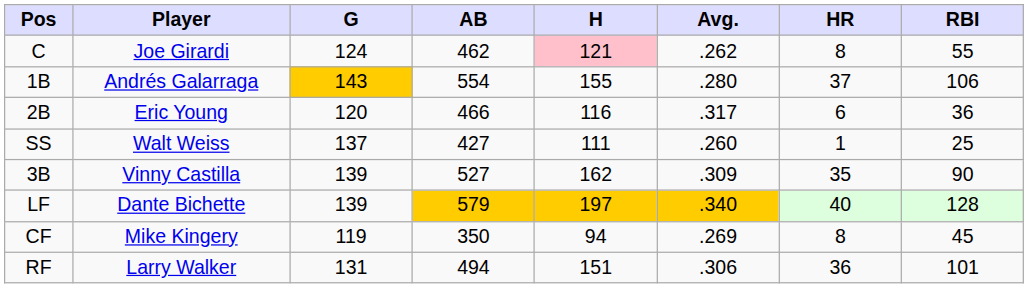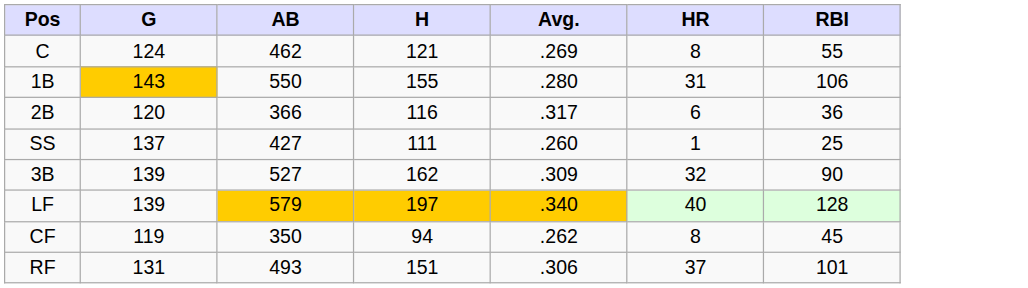- column: (181, 19)
(596, 50) pink background -> (422, 50) no background
(718, 50) .262 -> (559, 50) .269
(473, 81) 554 -> (286, 81) 550
(840, 81) 37 -> (696, 81) 31
(473, 112) 466 -> (286, 112) 366
(840, 174) 35 -> (696, 174) 32
(718, 236) .269 -> (559, 236) .262
(473, 267) 494 -> (286, 267) 493
(840, 267) 36 -> (696, 267) 37
